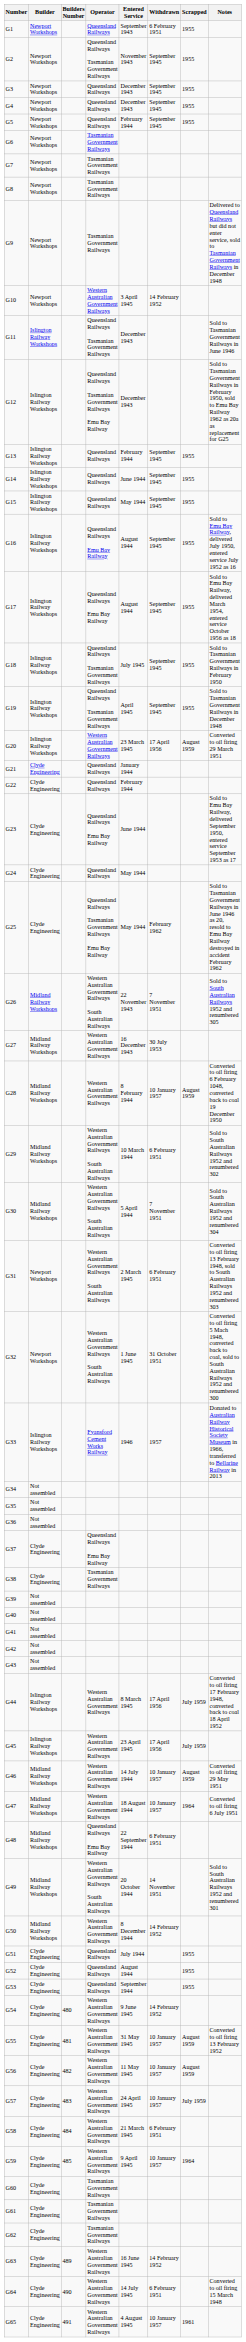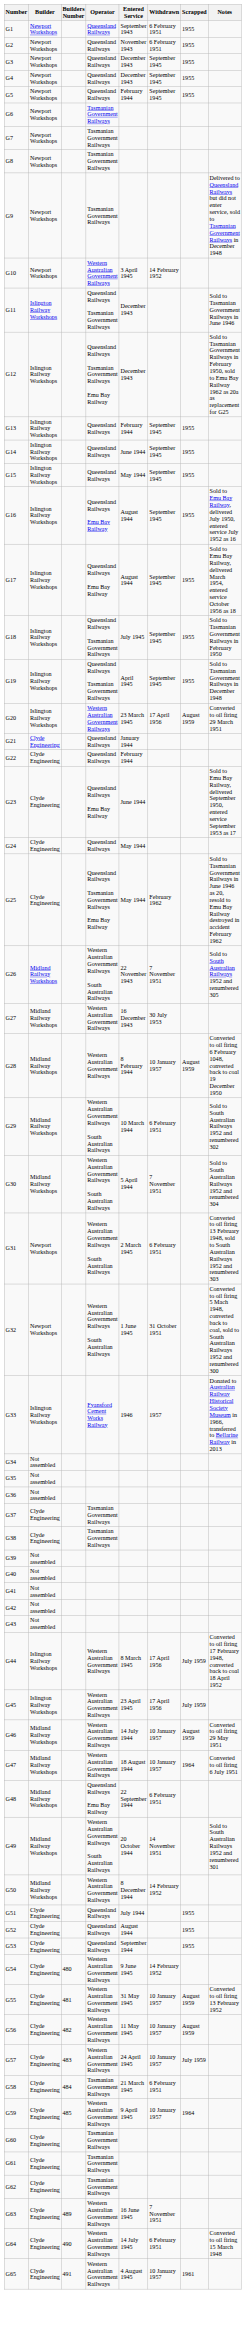(102, 59) Queensland Railways Tasmanian Government Railways -> (102, 45) Queensland Railways
(162, 59) September 1945 -> (163, 45) 6 February 1951
(102, 1549) Queensland Railways Emu Bay Railway -> (102, 1515) Tasmanian Government Railways
(102, 2131) Western Australian Government Railways -> (102, 2087) Tasmanian Government Railways
(164, 2261) 14 February 1952 -> (162, 2213) 7 November 1951
